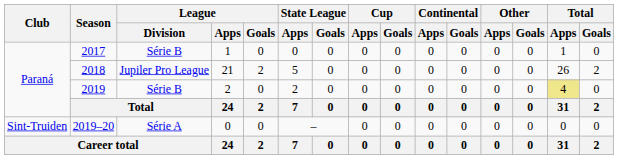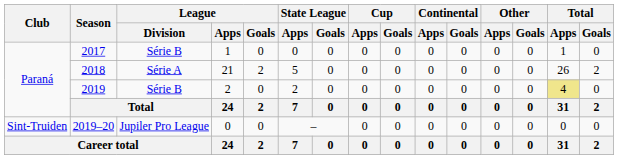(164, 70) Jupiler Pro League -> (164, 70) Série A
(164, 126) Série A -> (164, 126) Jupiler Pro League
